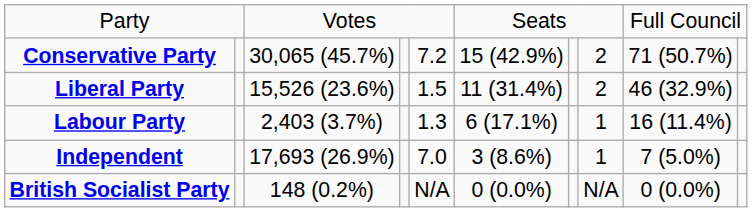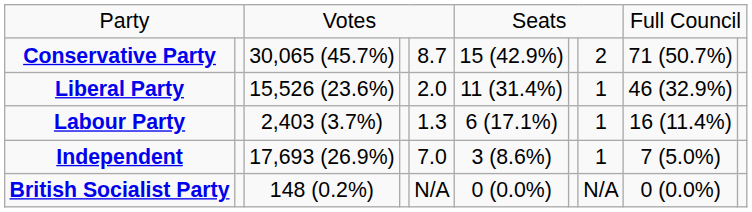(432, 55) 7.2 -> (432, 55) 8.7
(432, 88) 1.5 -> (432, 88) 2.0
(601, 88) 2 -> (601, 88) 1
